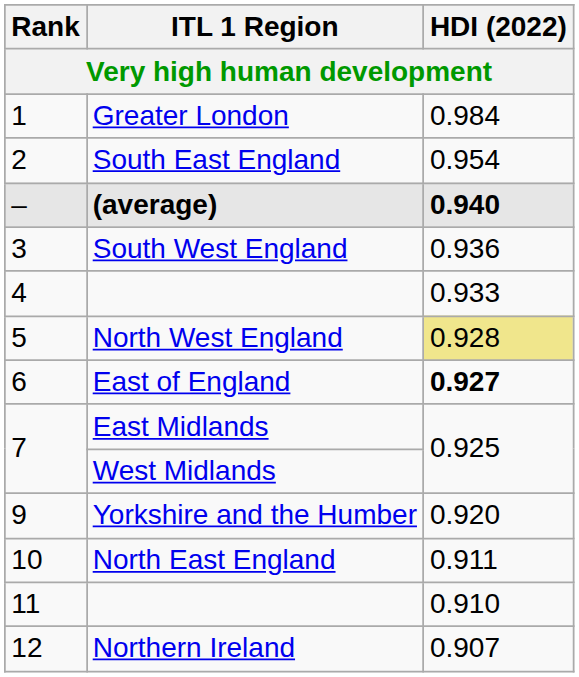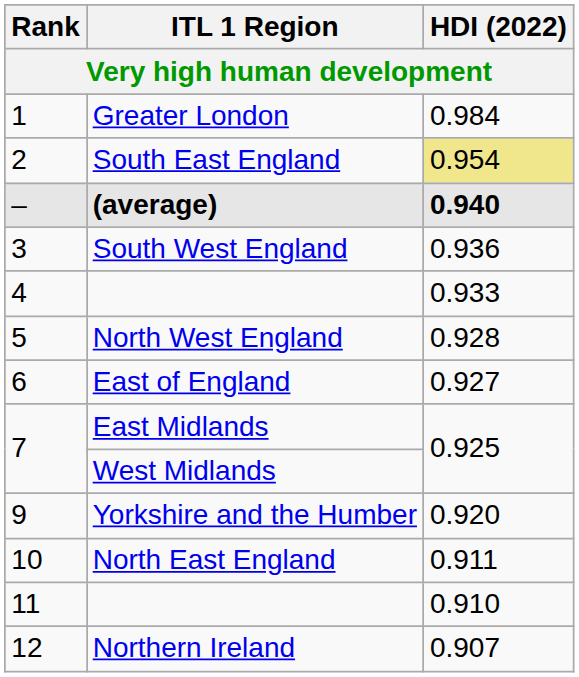(465, 159) no background -> (465, 159) khaki background
(465, 337) khaki background -> (465, 337) no background
(465, 381) bold -> (465, 381) normal
